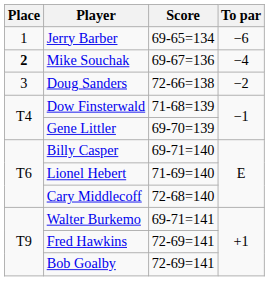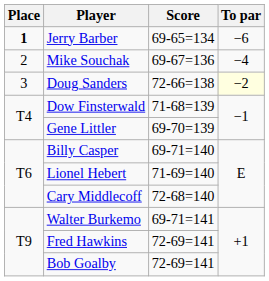(24, 38) normal -> (24, 38) bold
(24, 60) bold -> (24, 60) normal
(241, 83) no background -> (241, 83) lightyellow background
